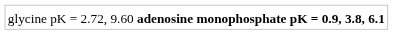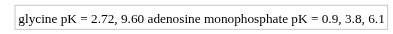(261, 19) bold -> (266, 19) normal
